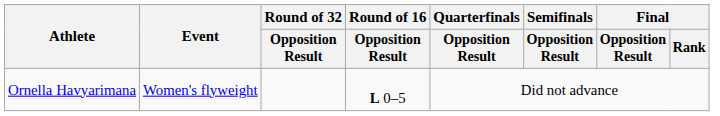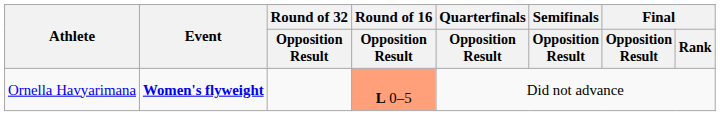(200, 89) normal -> (203, 89) bold
(388, 98) no background -> (394, 98) lightsalmon background
